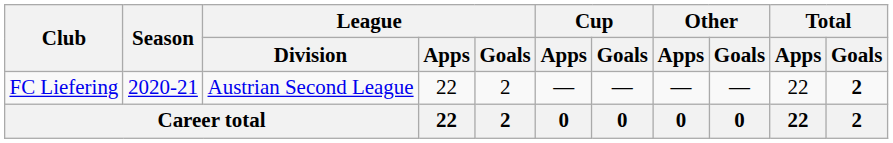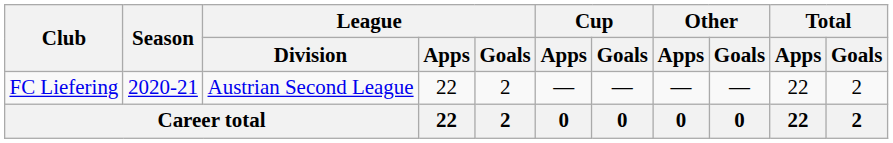(857, 87) bold -> (857, 87) normal
